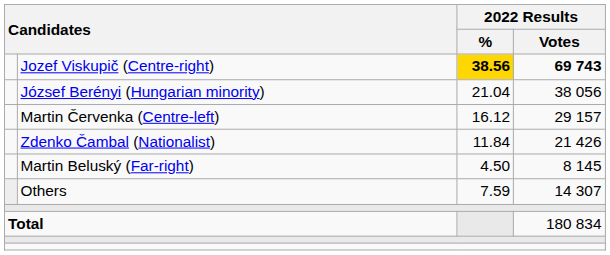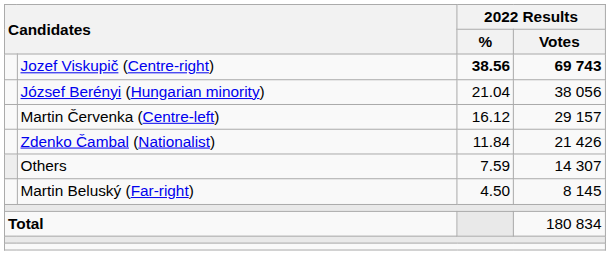(491, 66) gold background -> (491, 66) no background
rows swapped: (107, 166) <-> (44, 191)
